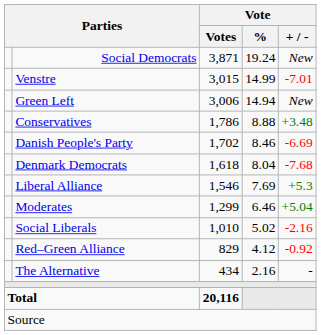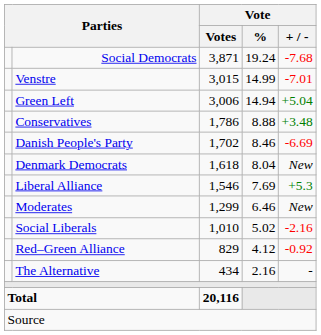(301, 57) New -> (299, 57) -7.68
(301, 100) New -> (297, 100) +5.04
(299, 164) -7.68 -> (301, 164) New
(297, 206) +5.04 -> (301, 206) New
